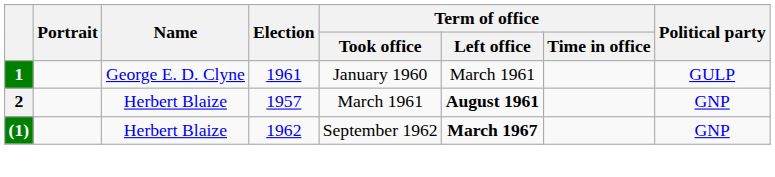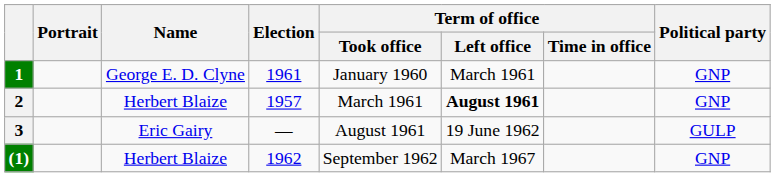(712, 74) GULP -> (713, 74) GNP
+ row: (19, 130)
(492, 130) bold -> (493, 158) normal
